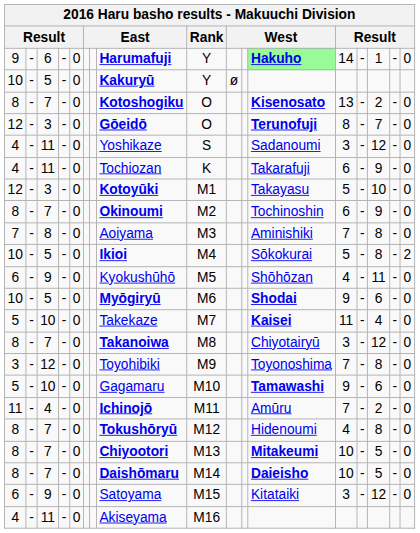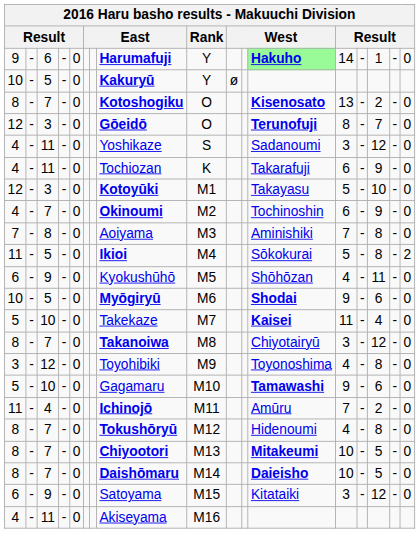(15, 211) 8 -> (15, 211) 4
(15, 255) 10 -> (15, 255) 11
(346, 364) 7 -> (346, 364) 4
